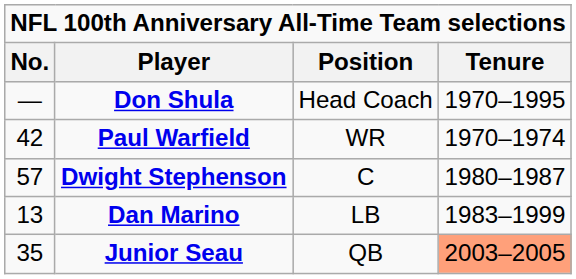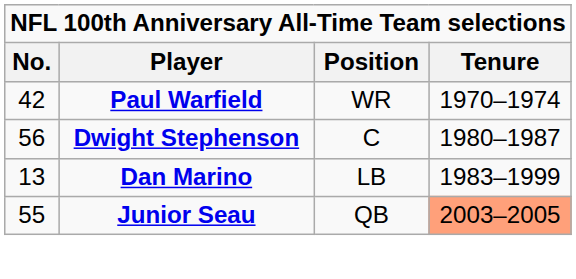- row: (174, 100)
(30, 176) 57 -> (32, 138) 56
(30, 253) 35 -> (32, 215) 55
